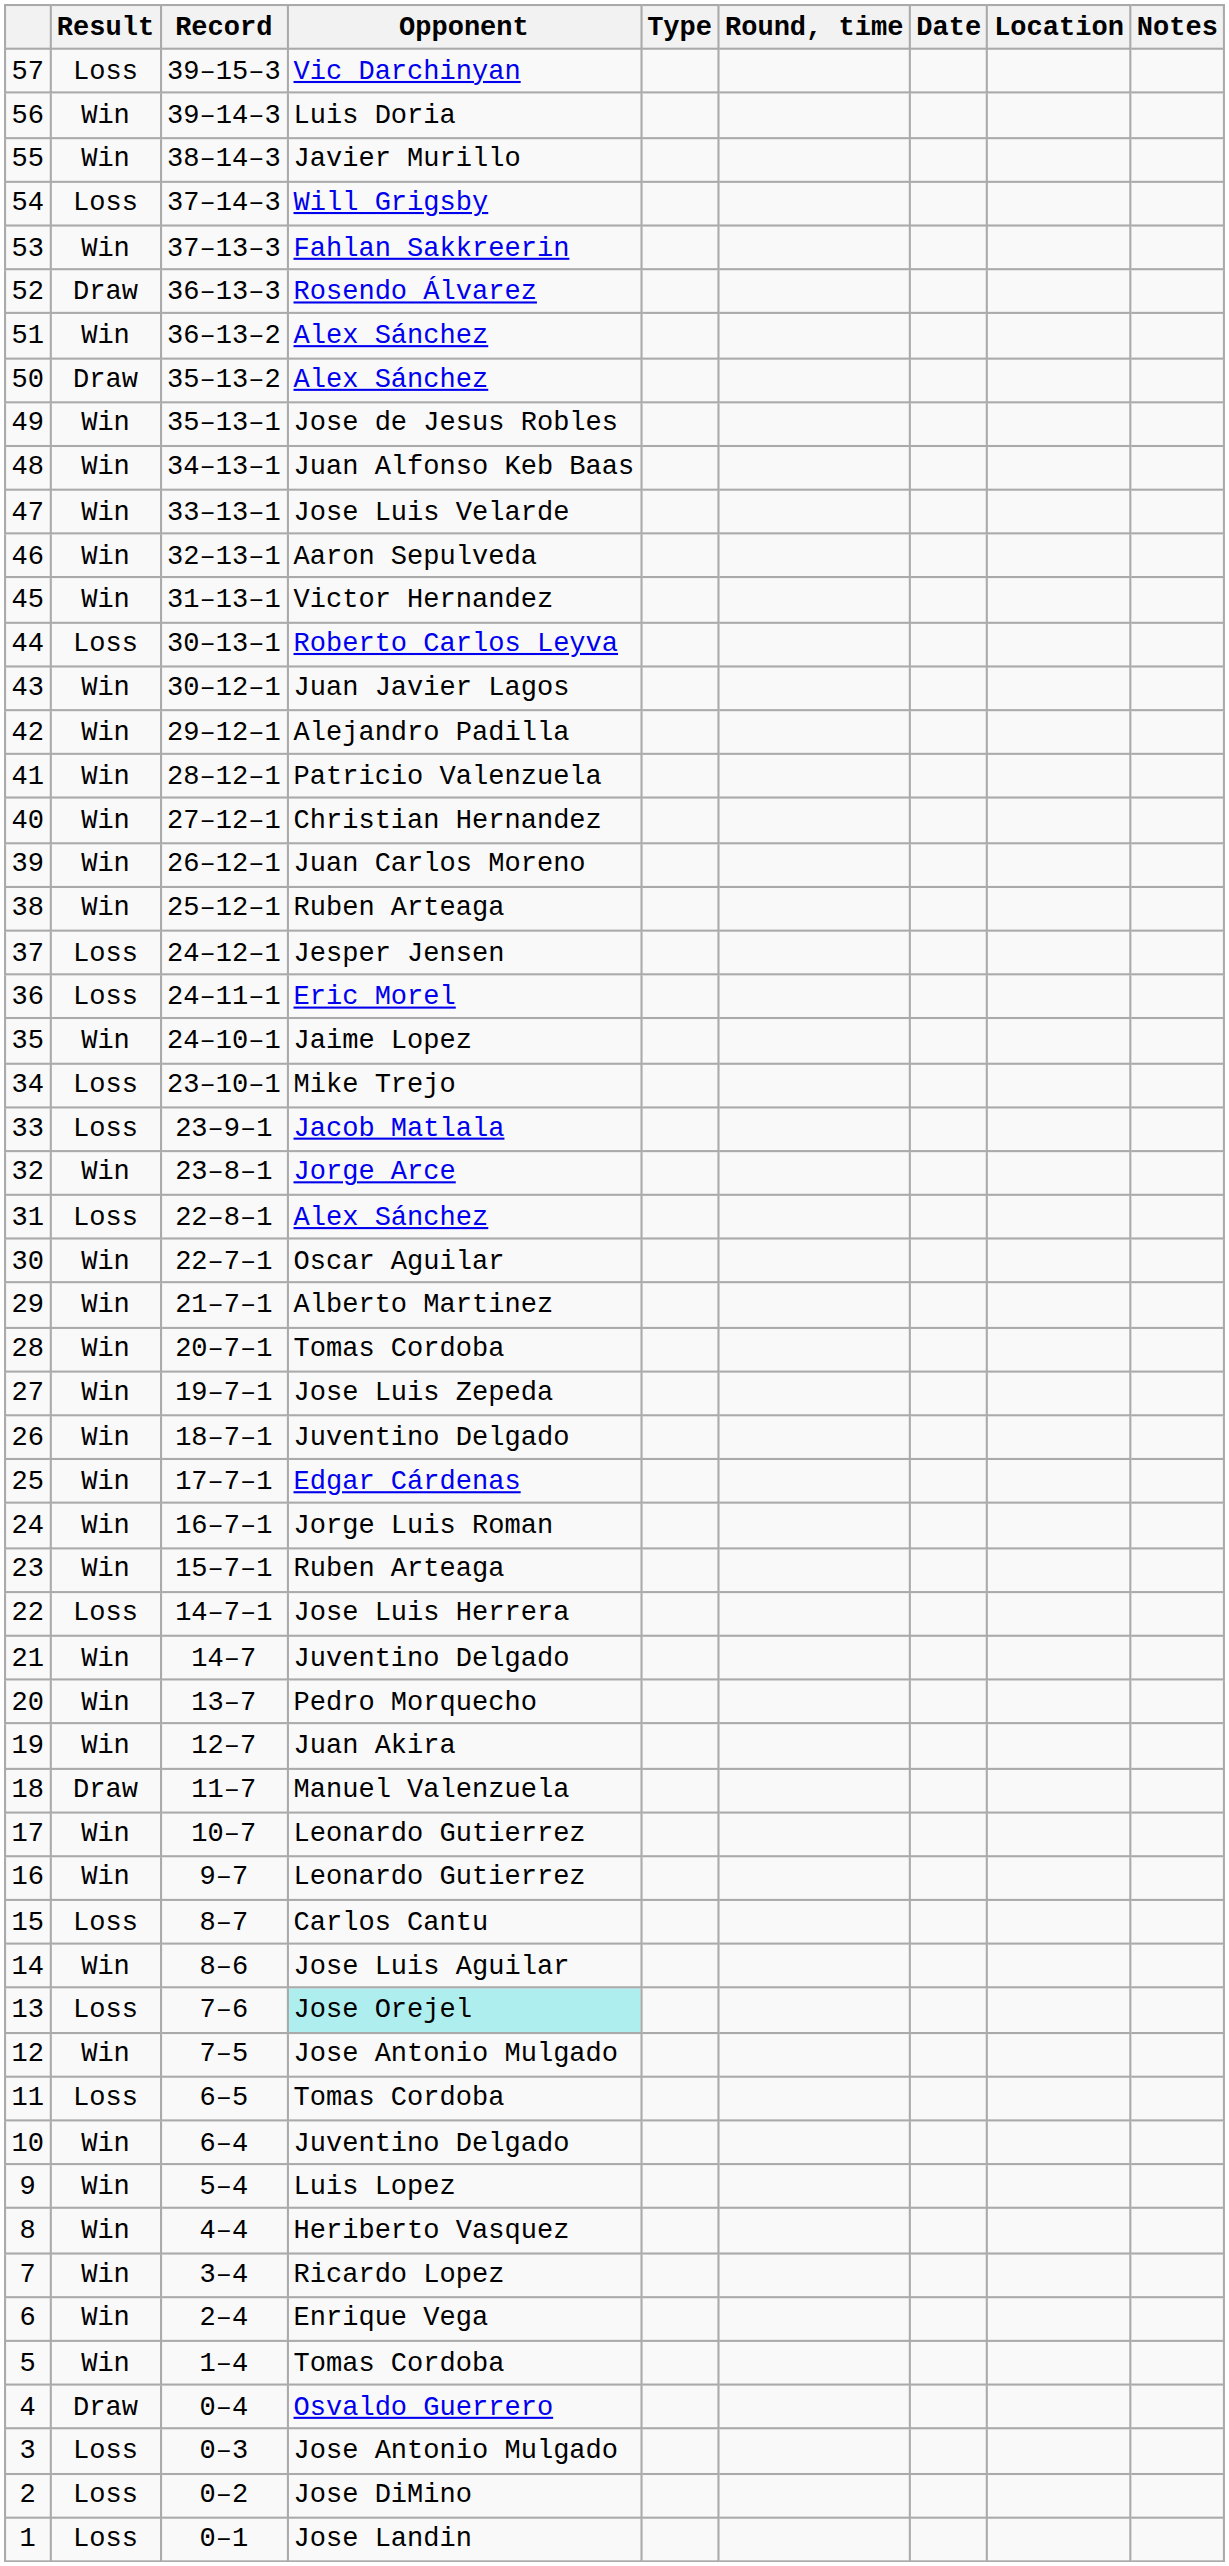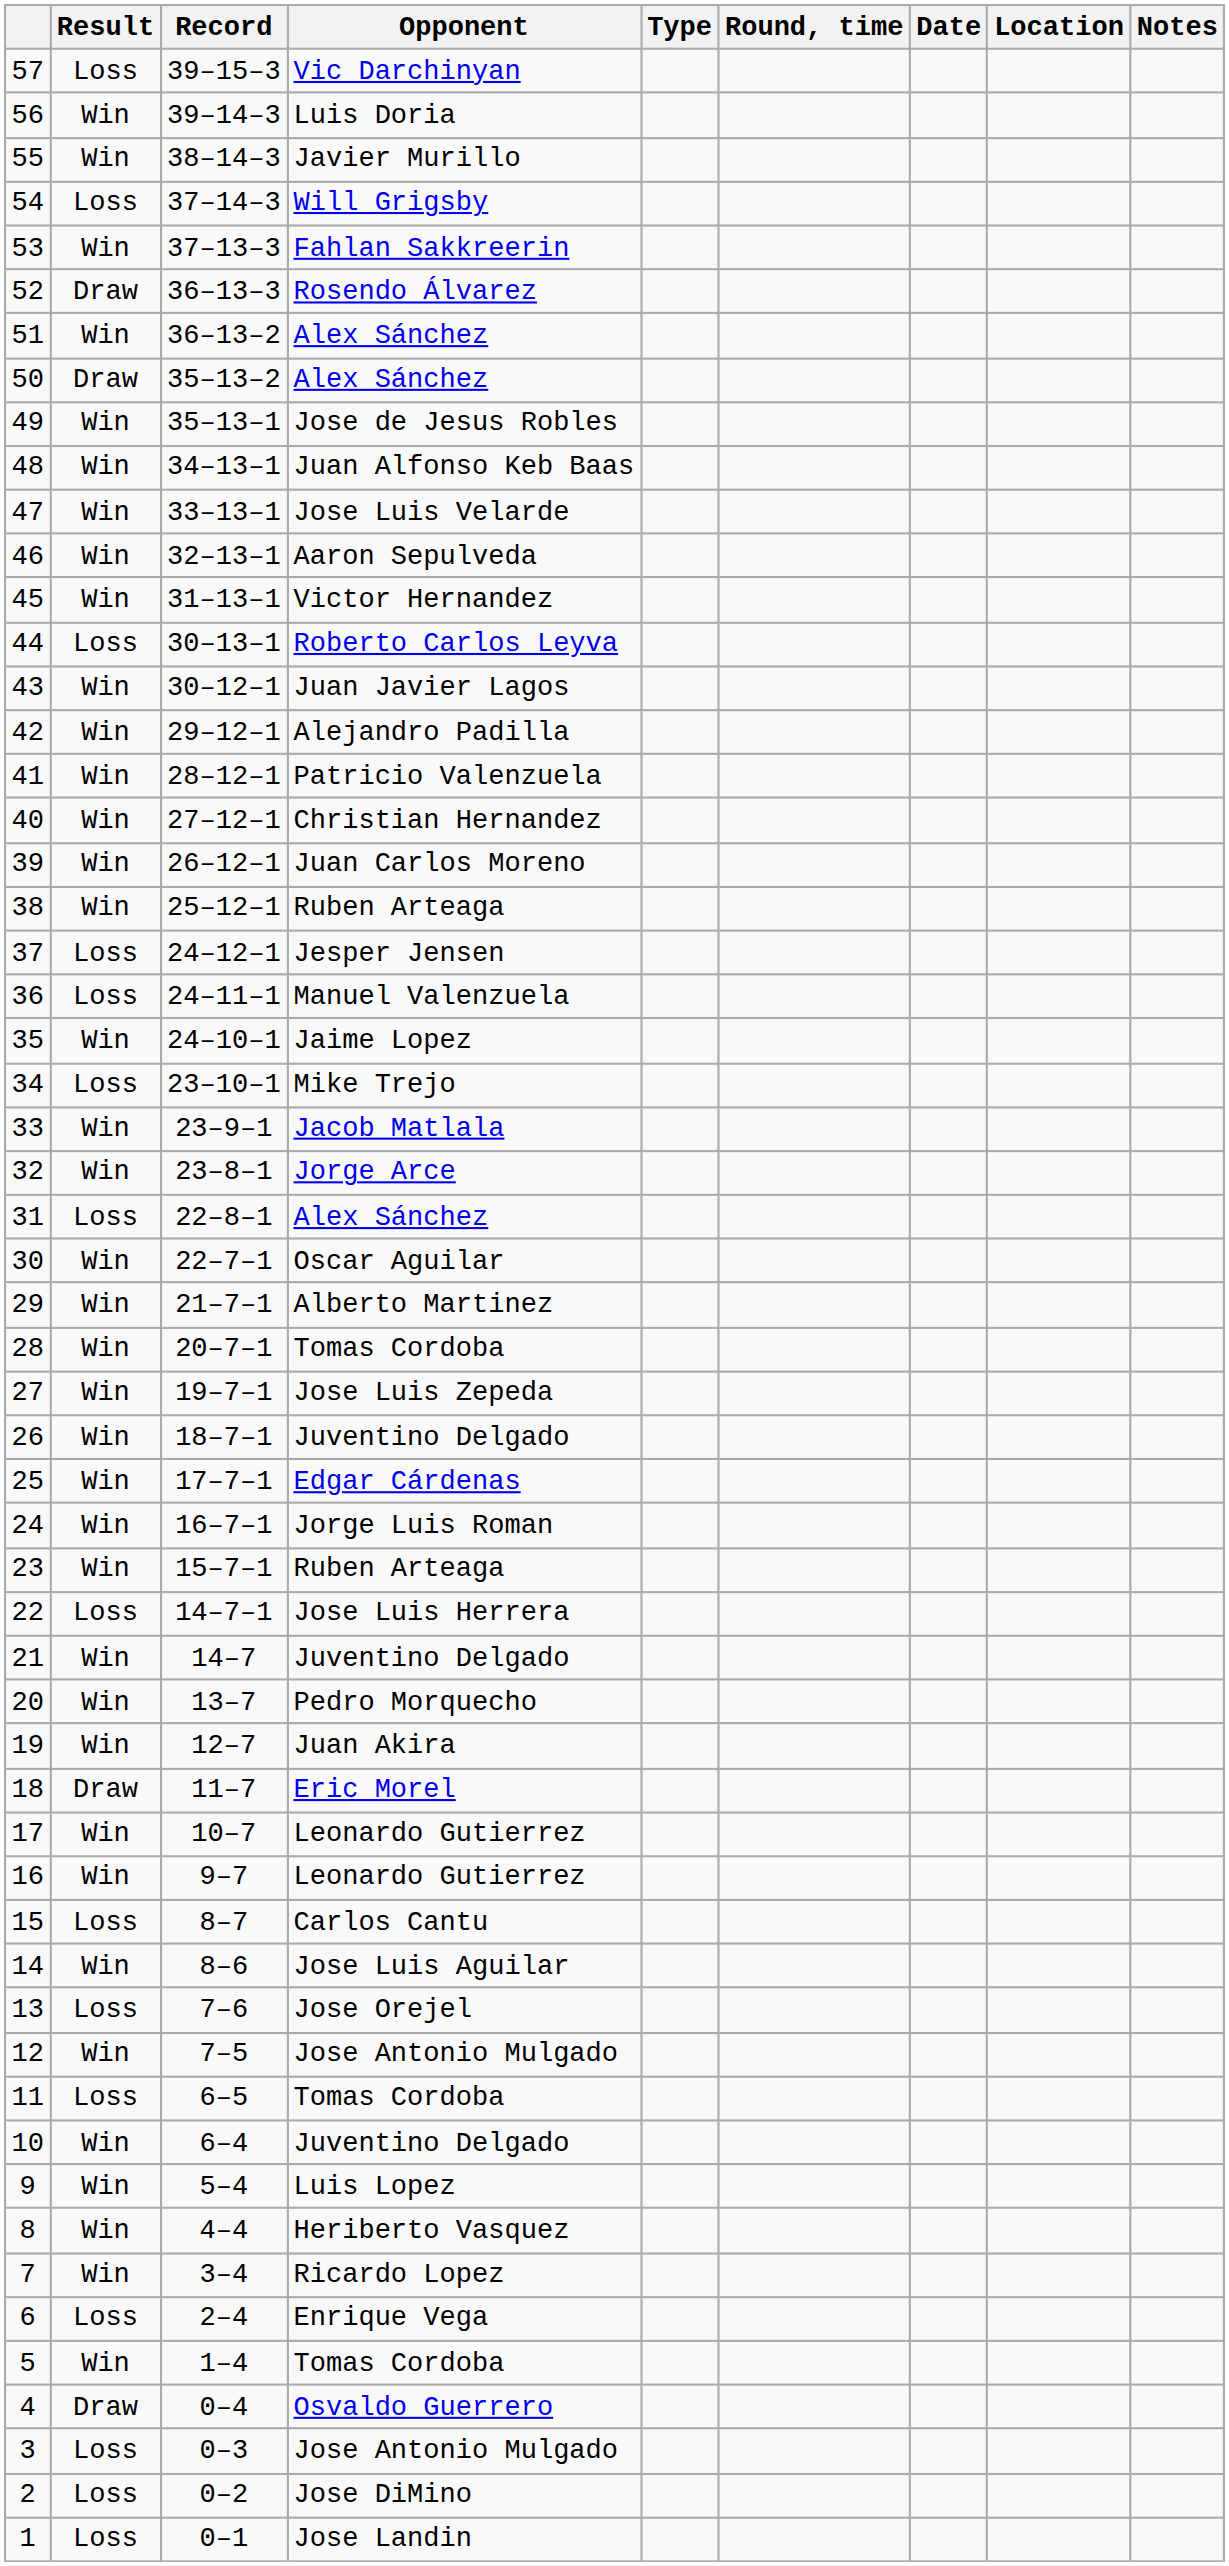(375, 997) Eric Morel -> (431, 997) Manuel Valenzuela
(105, 1129) Loss -> (105, 1129) Win
(431, 1790) Manuel Valenzuela -> (375, 1790) Eric Morel
(383, 2010) paleturquoise background -> (383, 2010) no background
(105, 2319) Win -> (105, 2319) Loss
